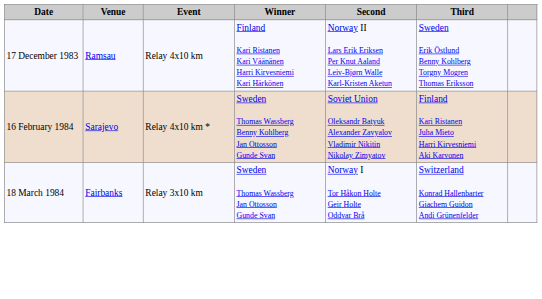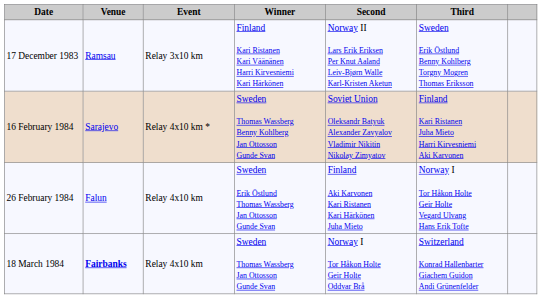(174, 55) Relay 4x10 km -> (174, 55) Relay 3x10 km
+ row: (40, 198)
(104, 192) normal -> (106, 263) bold
(174, 192) Relay 3x10 km -> (174, 263) Relay 4x10 km
